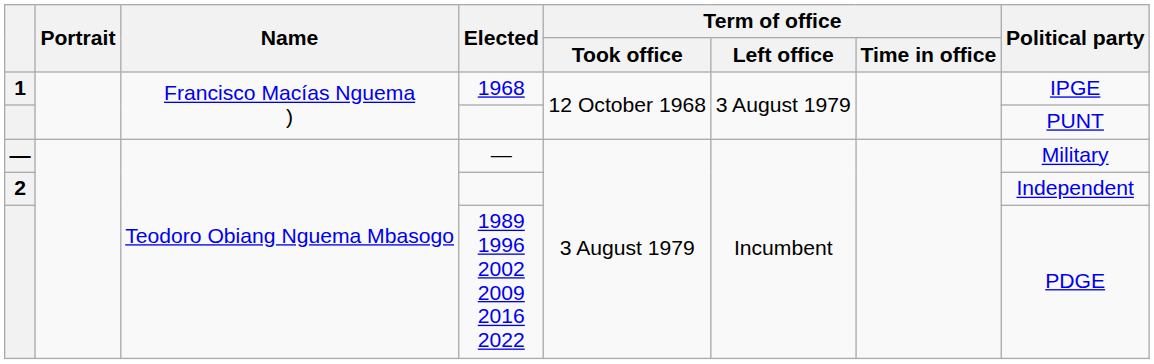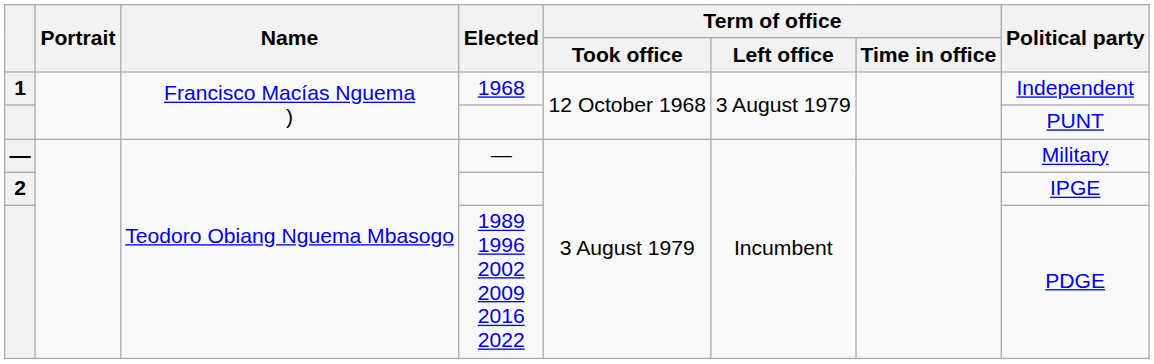(1075, 88) IPGE -> (1075, 88) Independent
(1075, 188) Independent -> (1075, 188) IPGE
